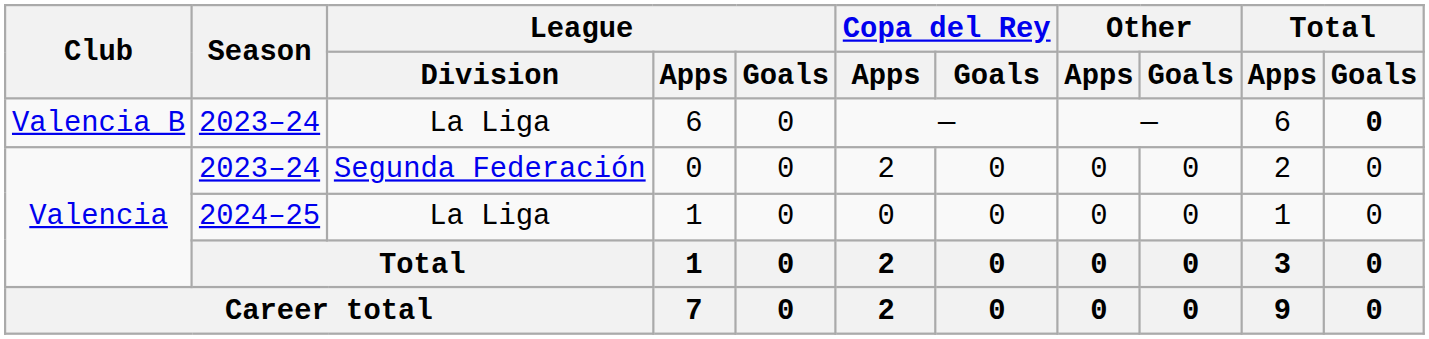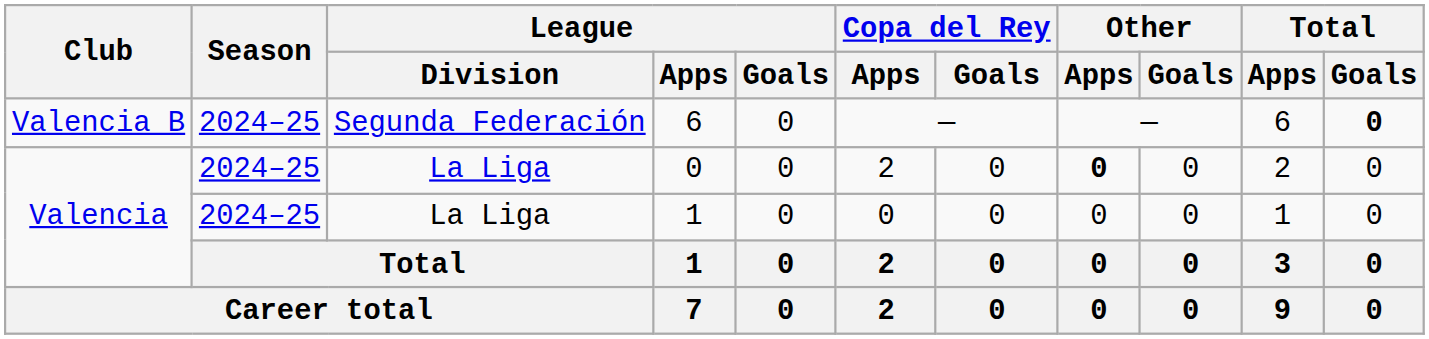(260, 123) 2023–24 -> (260, 123) 2024–25
(490, 123) La Liga -> (490, 123) Segunda Federación
(260, 170) 2023–24 -> (260, 170) 2024–25
(490, 170) Segunda Federación -> (490, 170) La Liga
(1099, 170) normal -> (1099, 170) bold
